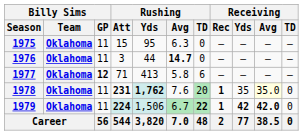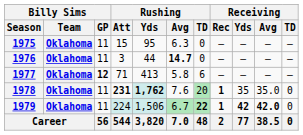(268, 91) lightyellow background -> (268, 91) no background
(122, 106) bold -> (122, 106) normal
